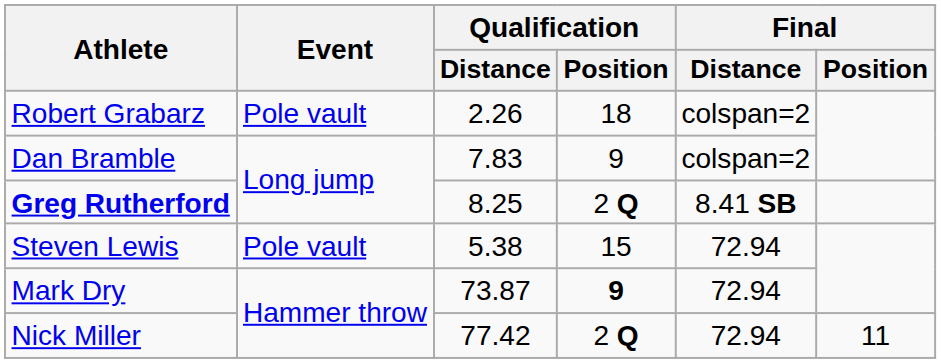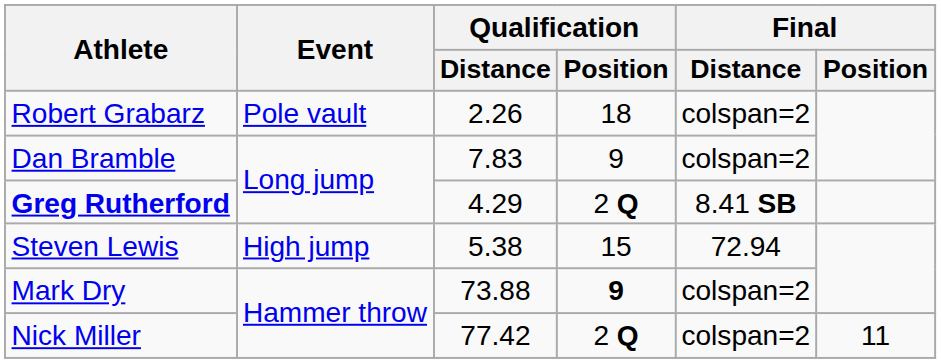(495, 202) 8.25 -> (495, 202) 4.29
(305, 247) Pole vault -> (306, 247) High jump
(495, 291) 73.87 -> (495, 291) 73.88
(746, 291) 72.94 -> (746, 291) colspan=2
(746, 336) 72.94 -> (746, 336) colspan=2
